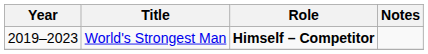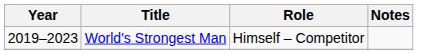(304, 37) bold -> (299, 37) normal
